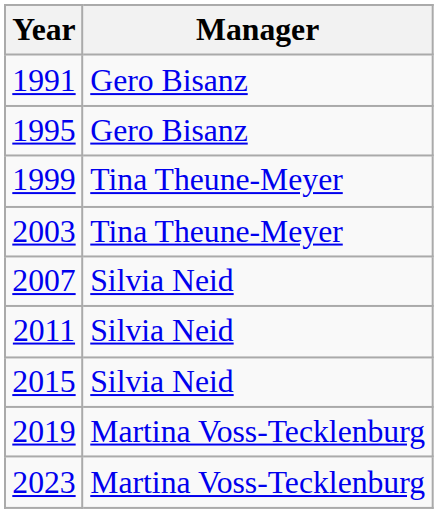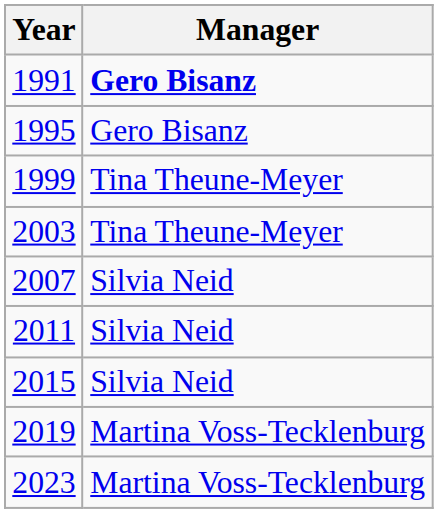(169, 79) normal -> (173, 79) bold
